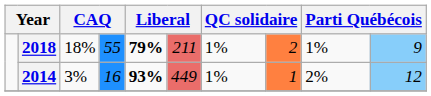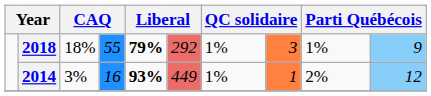(185, 48) 211 -> (184, 48) 292
(293, 48) 2 -> (293, 48) 3
